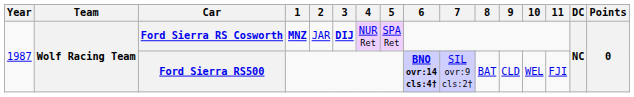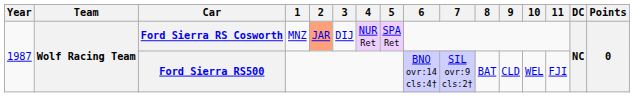(297, 36) bold -> (297, 36) normal
(321, 36) no background -> (321, 36) lightsalmon background
(344, 36) bold -> (344, 36) normal
(421, 71) bold -> (421, 71) normal
